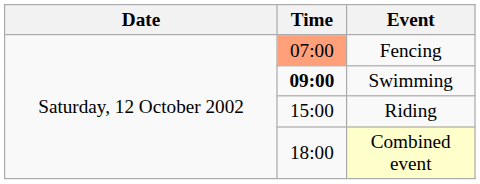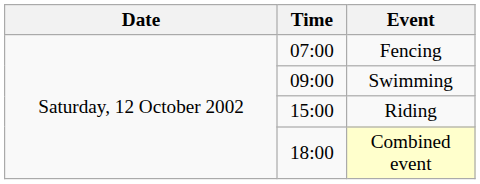(312, 50) lightsalmon background -> (312, 50) no background
(312, 80) bold -> (312, 80) normal
